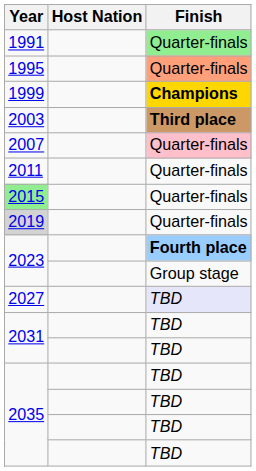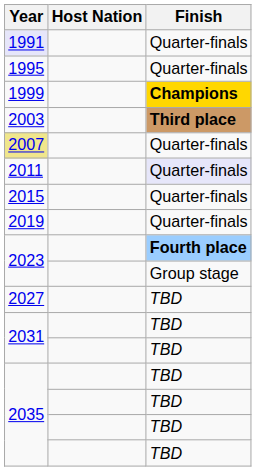(26, 42) no background -> (26, 42) lavender background
(199, 42) lightgreen background -> (199, 42) no background
(199, 68) lightsalmon background -> (199, 68) no background
(26, 145) no background -> (26, 145) khaki background
(199, 145) pink background -> (199, 145) no background
(199, 171) no background -> (199, 171) lavender background
(26, 196) lightgreen background -> (26, 196) no background
(26, 222) lightgrey background -> (26, 222) no background
(166, 299) lavender background -> (166, 299) no background
